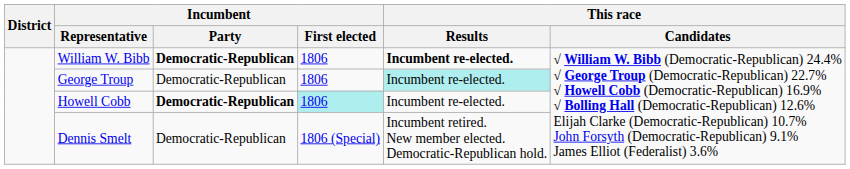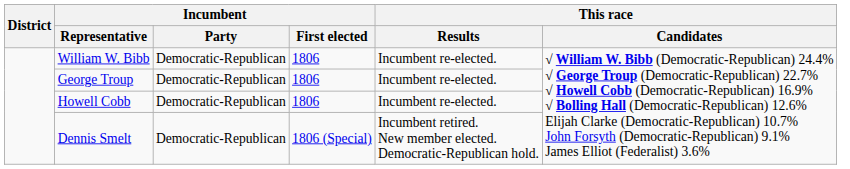(225, 58) bold -> (221, 58) normal
(450, 58) bold -> (437, 58) normal
(446, 79) paleturquoise background -> (437, 79) no background
(225, 101) bold -> (221, 101) normal
(314, 101) paleturquoise background -> (306, 101) no background
